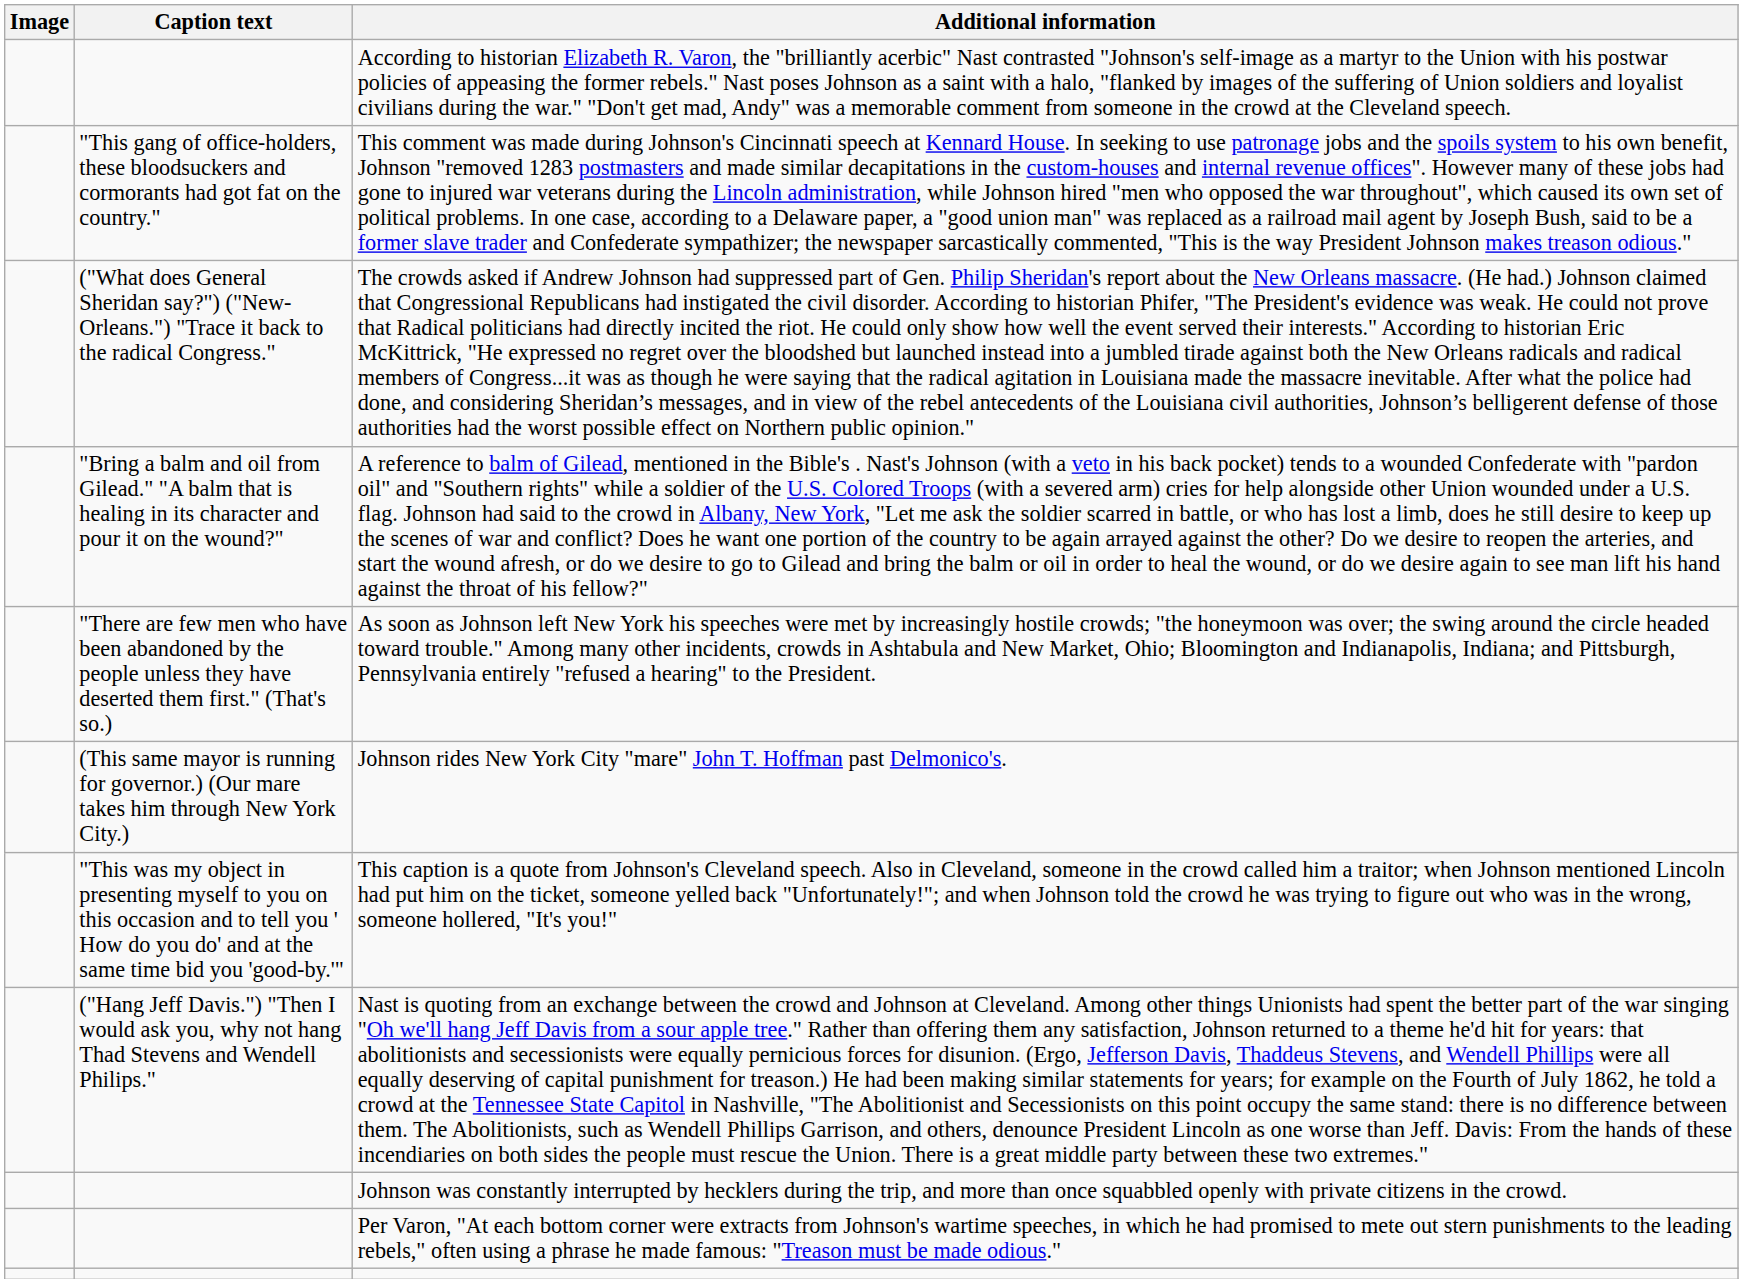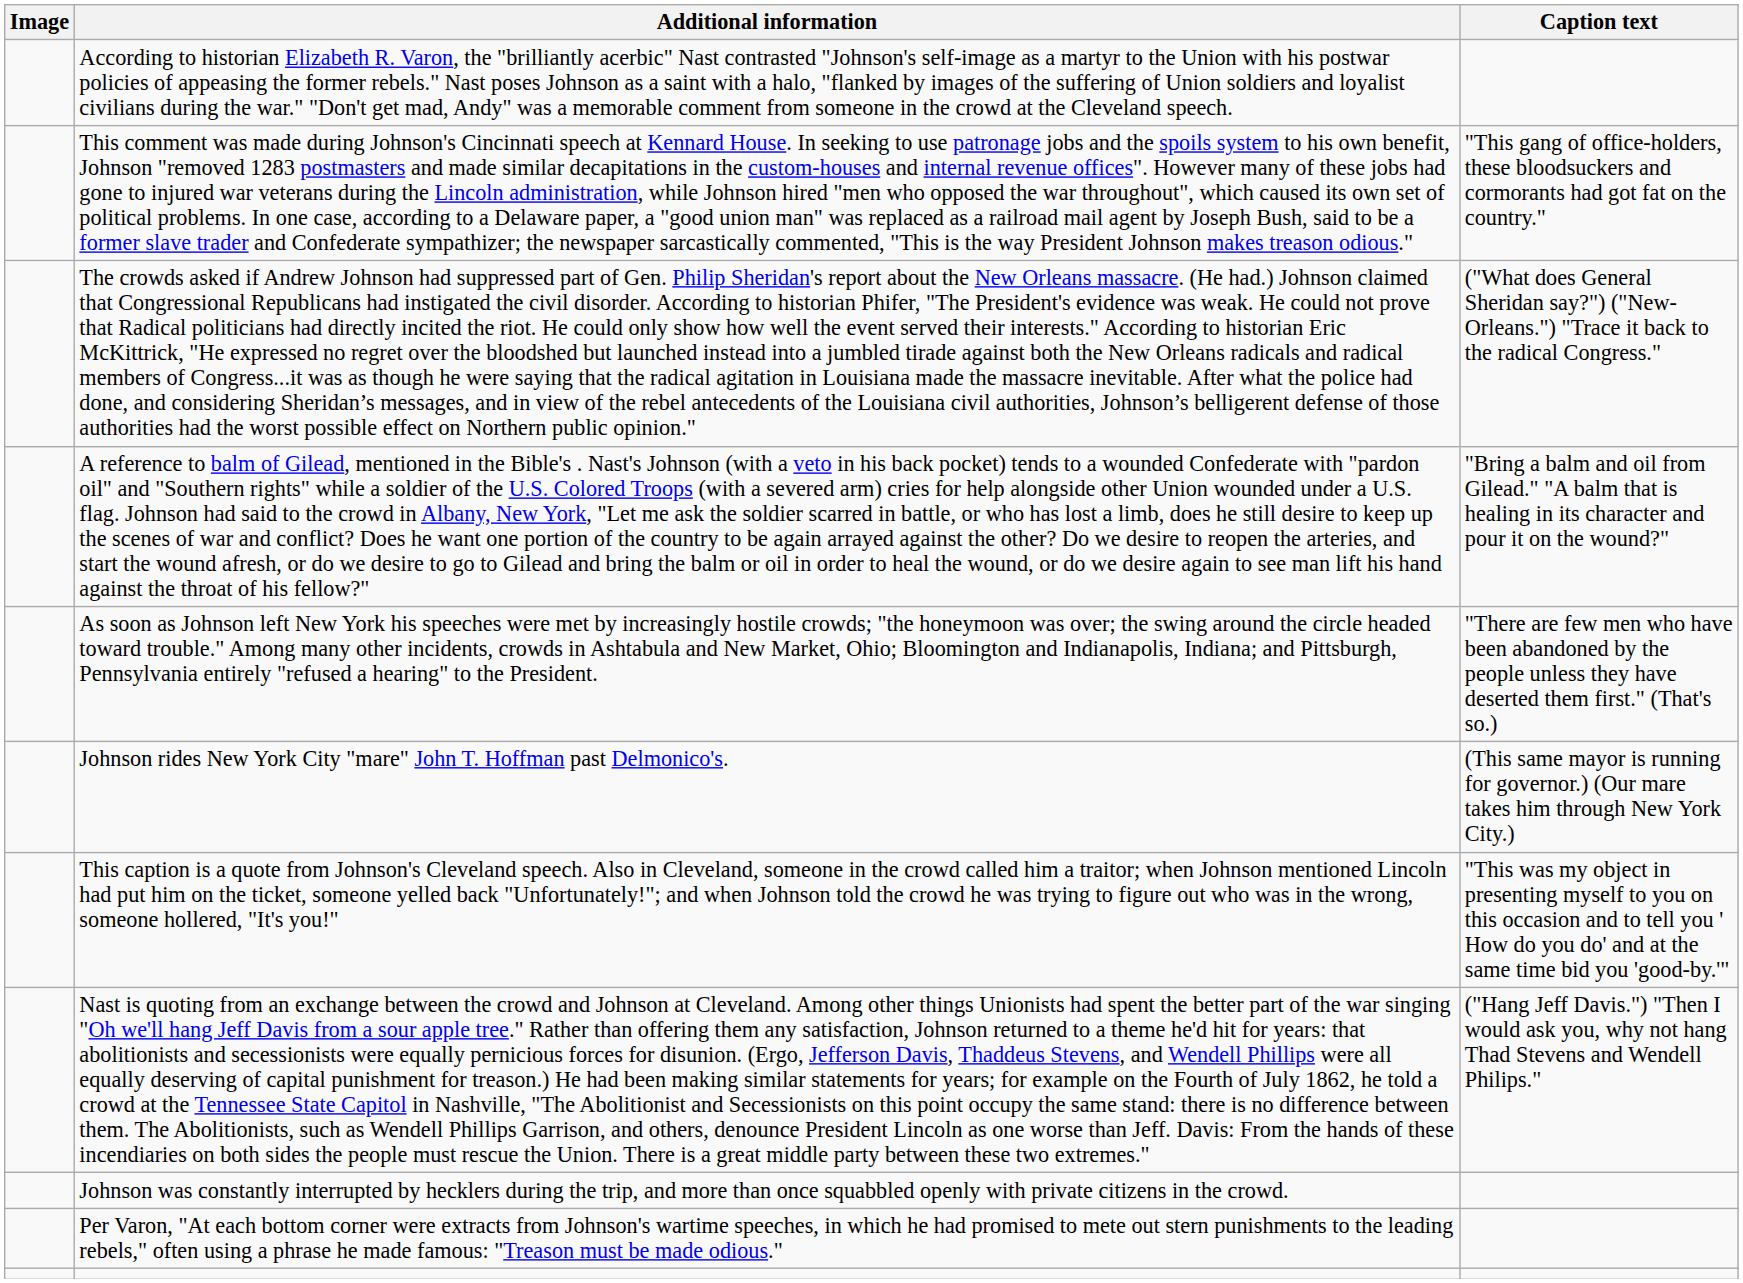columns swapped: (213, 22) <-> (1045, 22)
